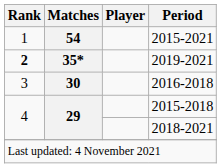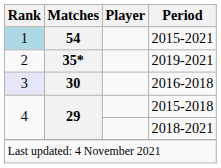(24, 38) no background -> (24, 38) lightblue background
(24, 60) bold -> (24, 60) normal
(24, 83) no background -> (24, 83) lavender background
